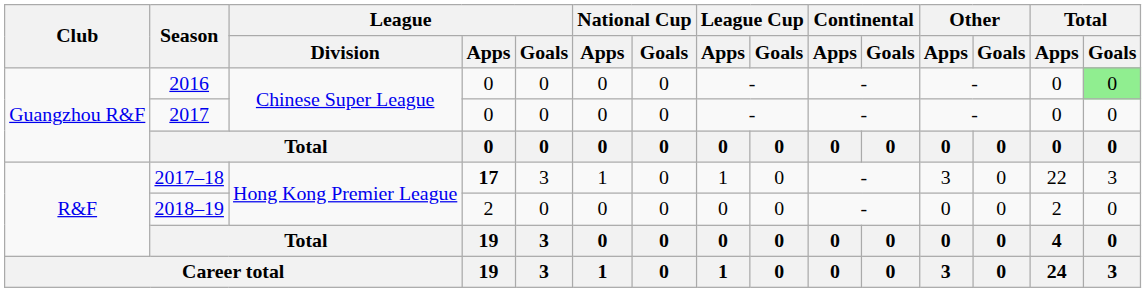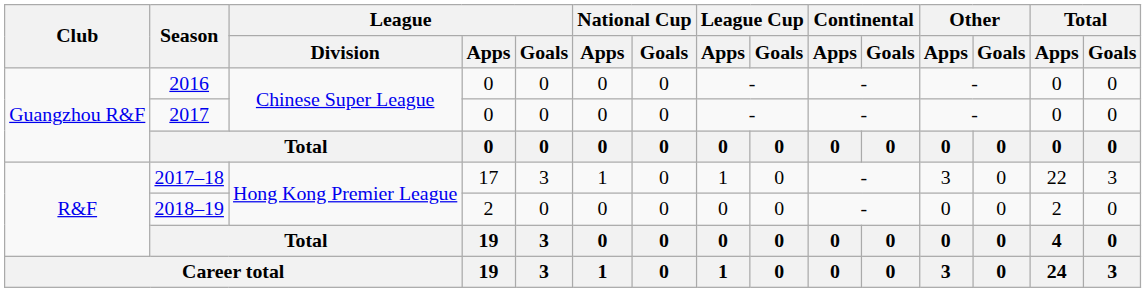(1112, 83) lightgreen background -> (1112, 83) no background
(488, 177) bold -> (488, 177) normal
